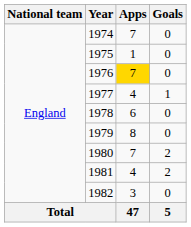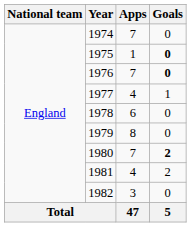(168, 53) normal -> (168, 53) bold
(133, 73) gold background -> (133, 73) no background
(168, 73) normal -> (168, 73) bold
(168, 152) normal -> (168, 152) bold
